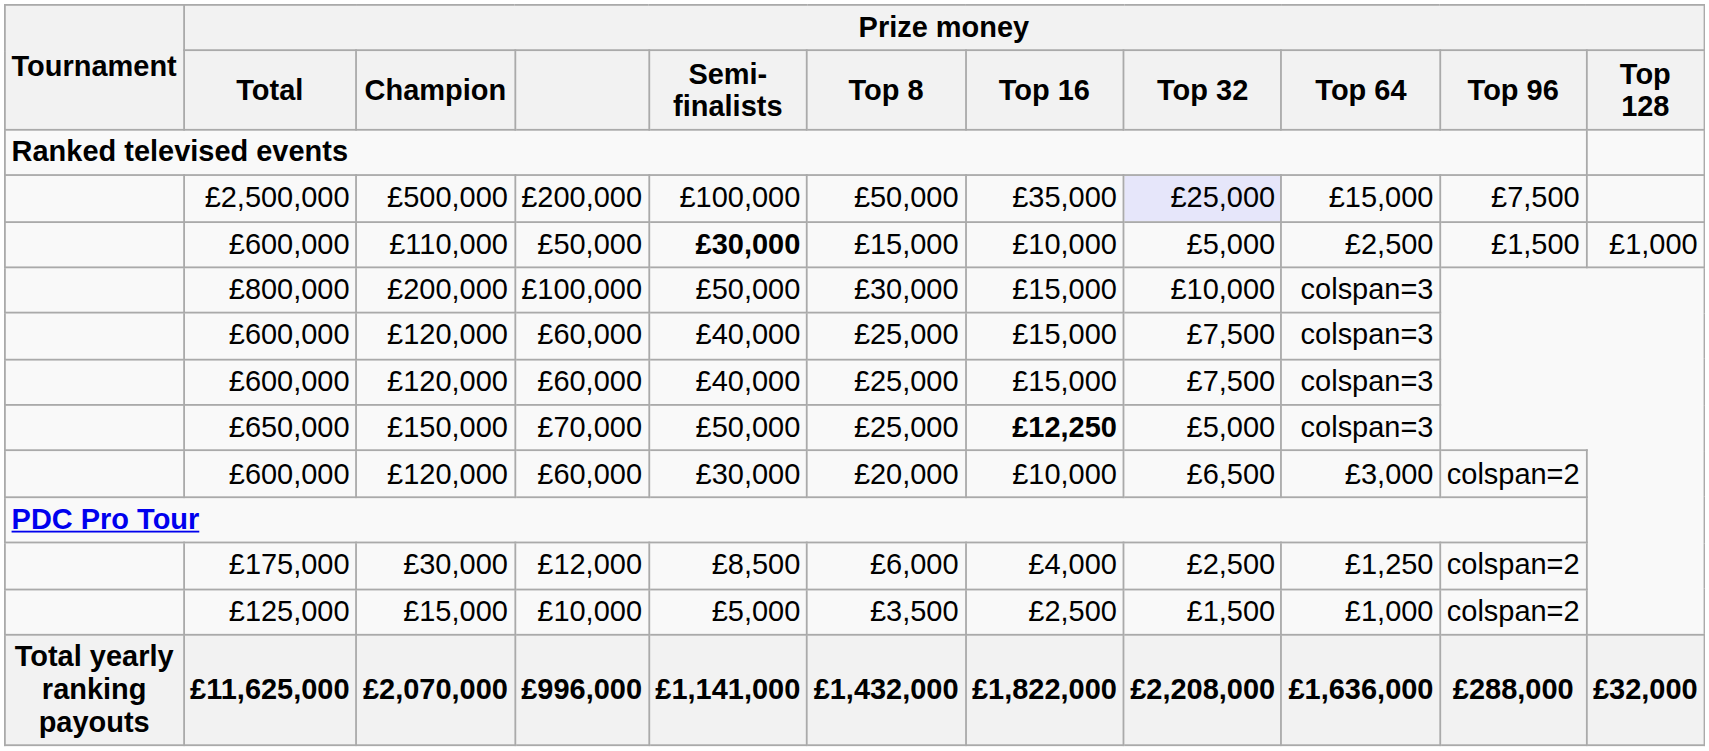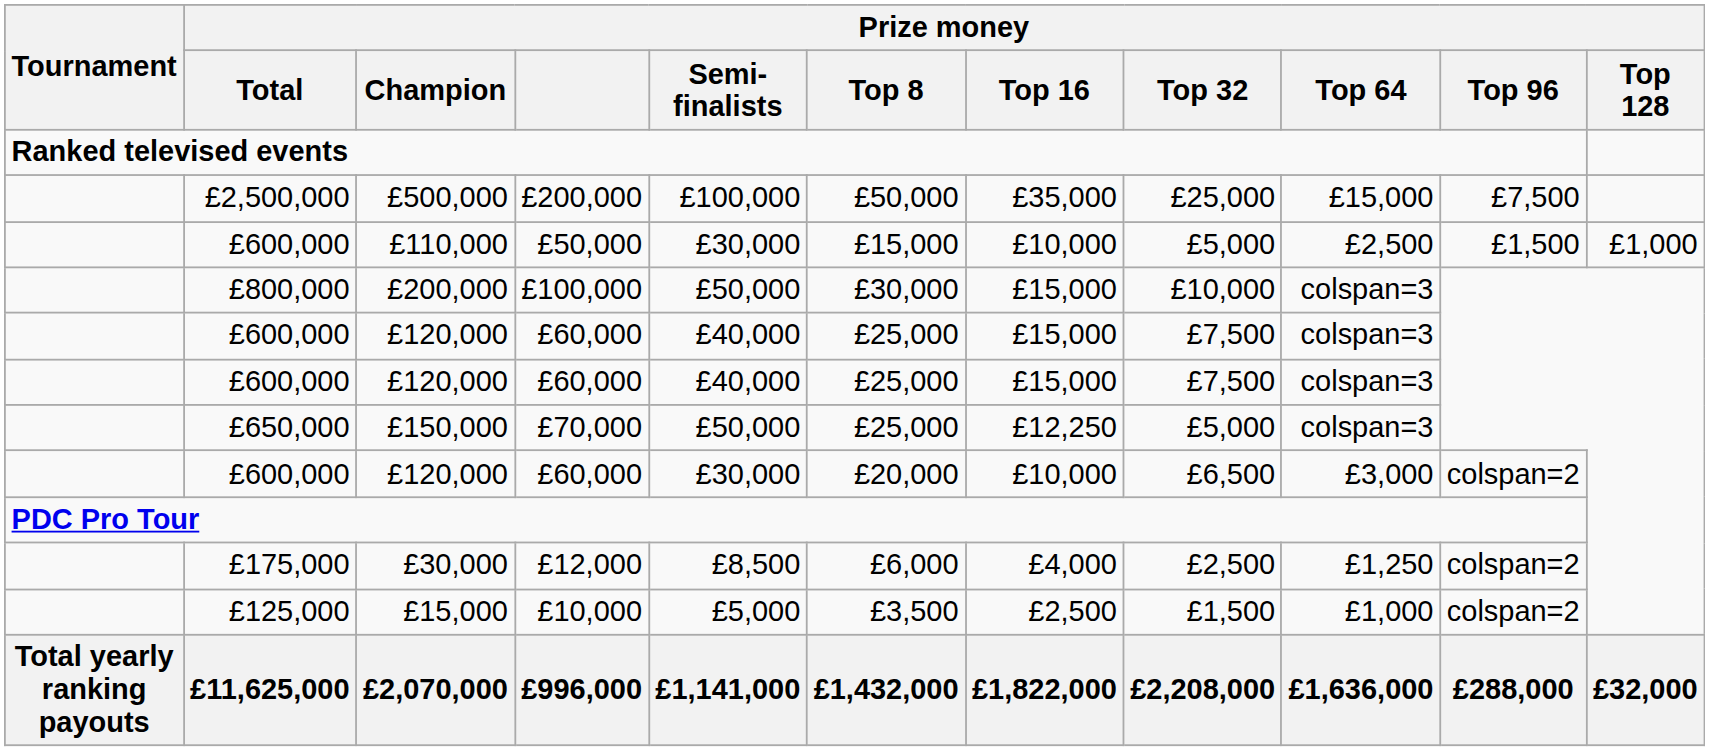(1223, 197) lavender background -> (1223, 197) no background
(748, 243) bold -> (748, 243) normal
(1065, 427) bold -> (1065, 427) normal
